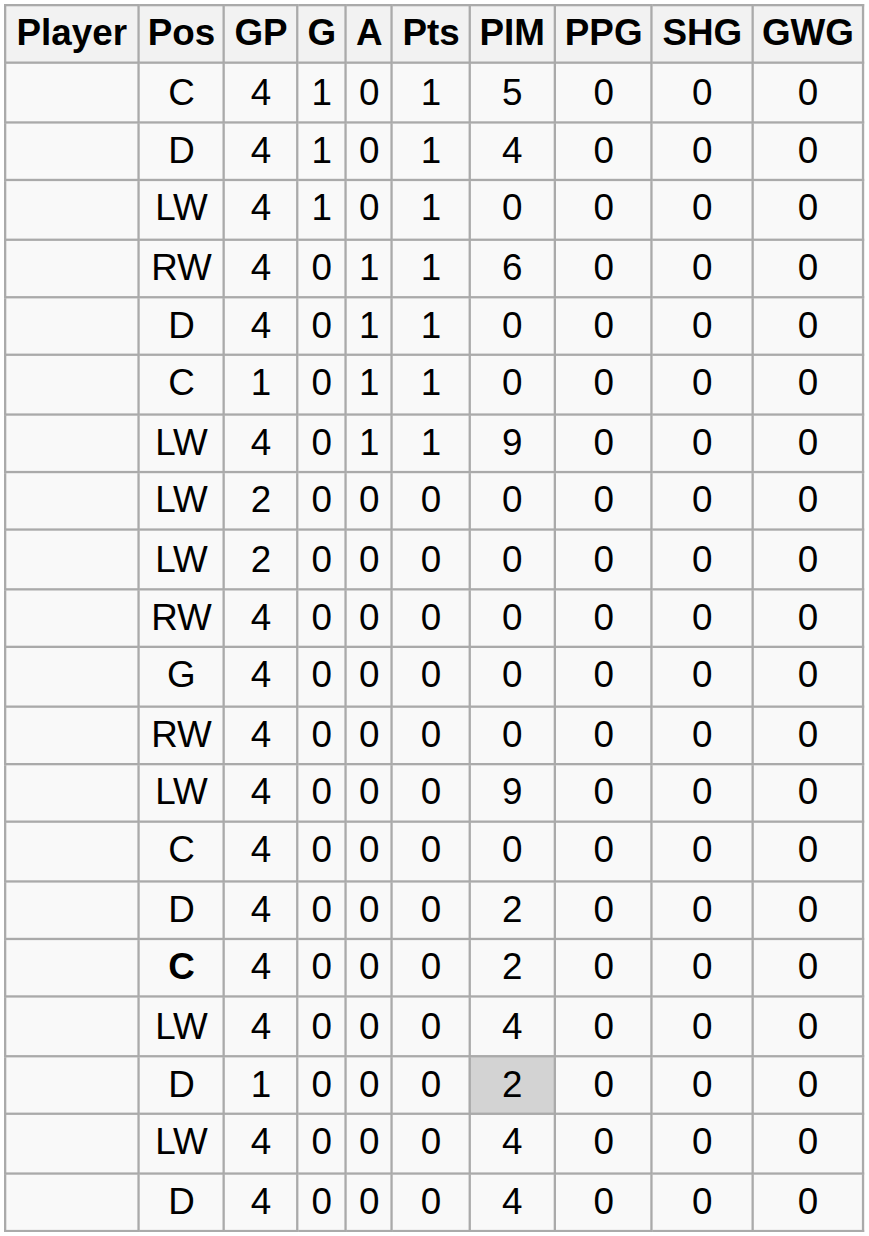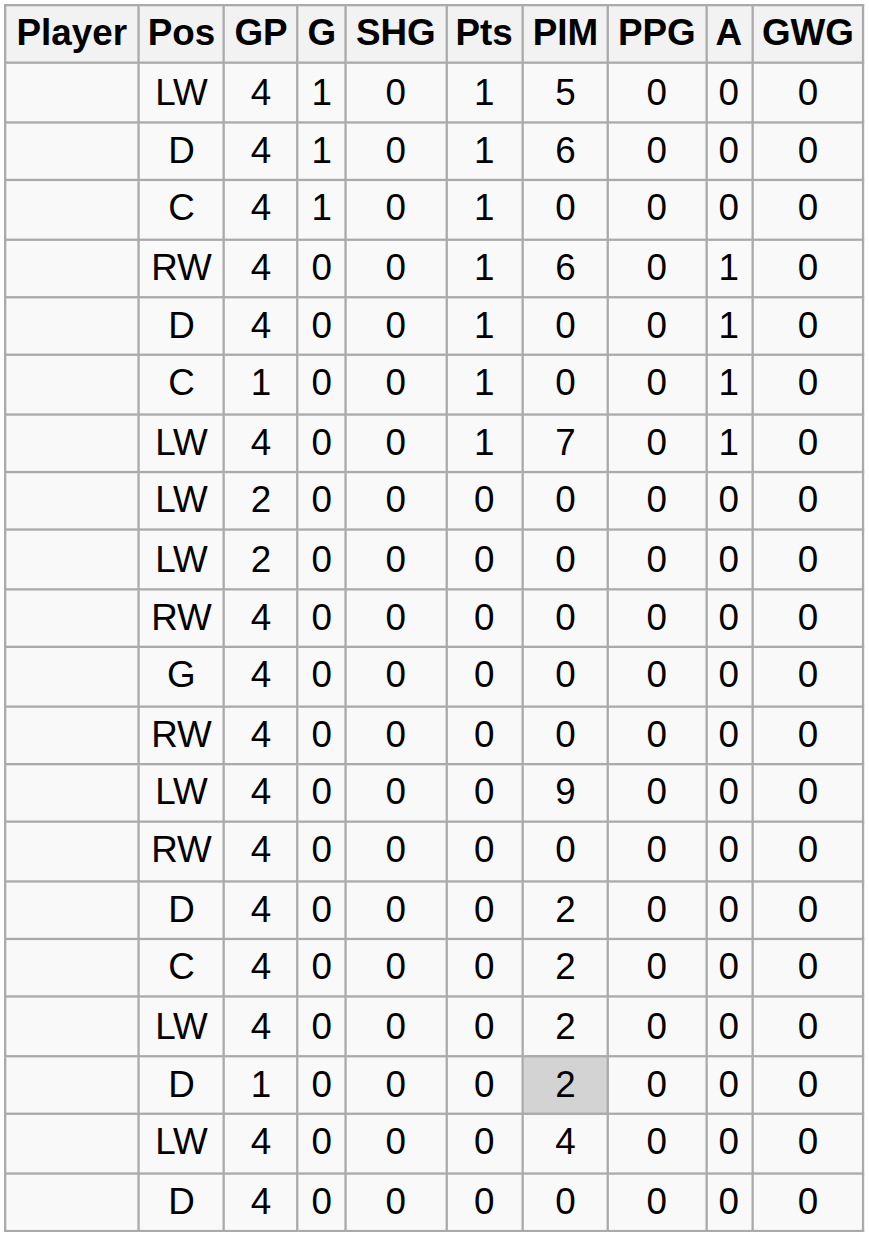columns swapped: (369, 33) <-> (702, 33)
(181, 92) C -> (181, 92) LW
(512, 150) 4 -> (565, 150) 6
(181, 208) LW -> (181, 208) C
(512, 442) 9 -> (565, 442) 7
(181, 850) C -> (181, 850) RW
(181, 967) bold -> (181, 967) normal
(512, 1025) 4 -> (565, 1025) 2
(512, 1200) 4 -> (565, 1200) 0
